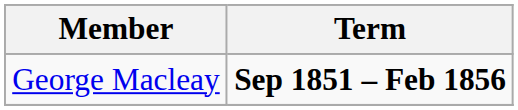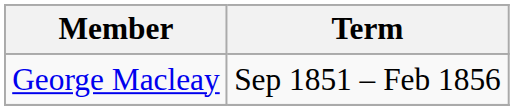(370, 79) bold -> (367, 79) normal
